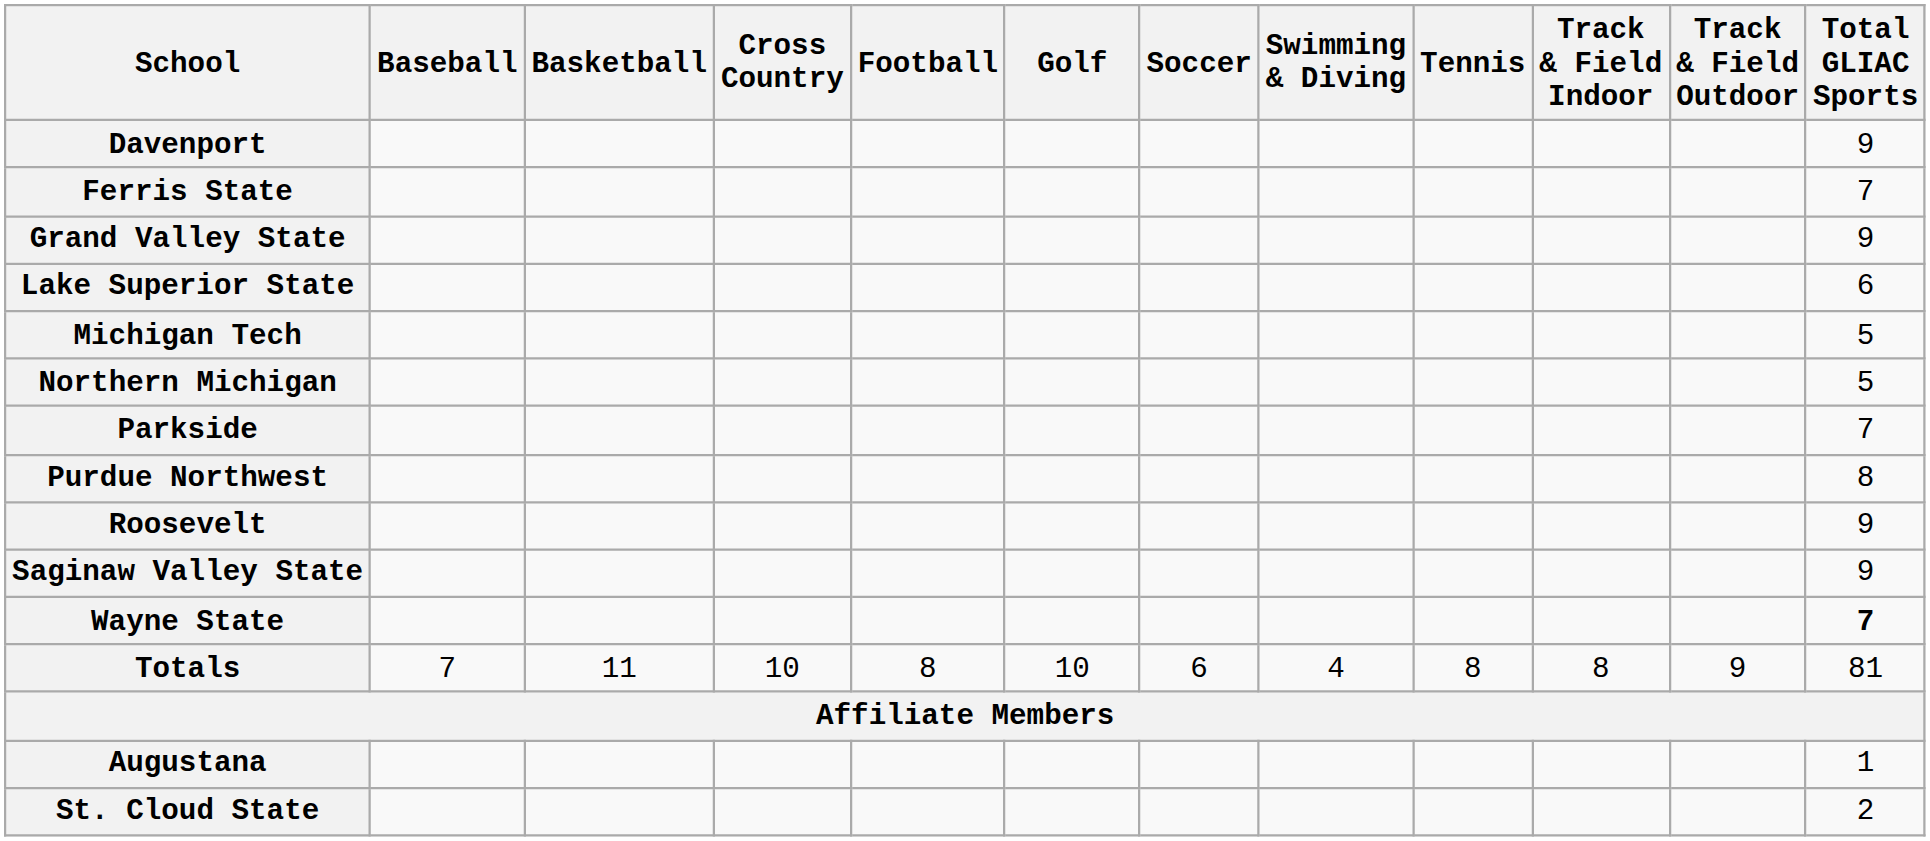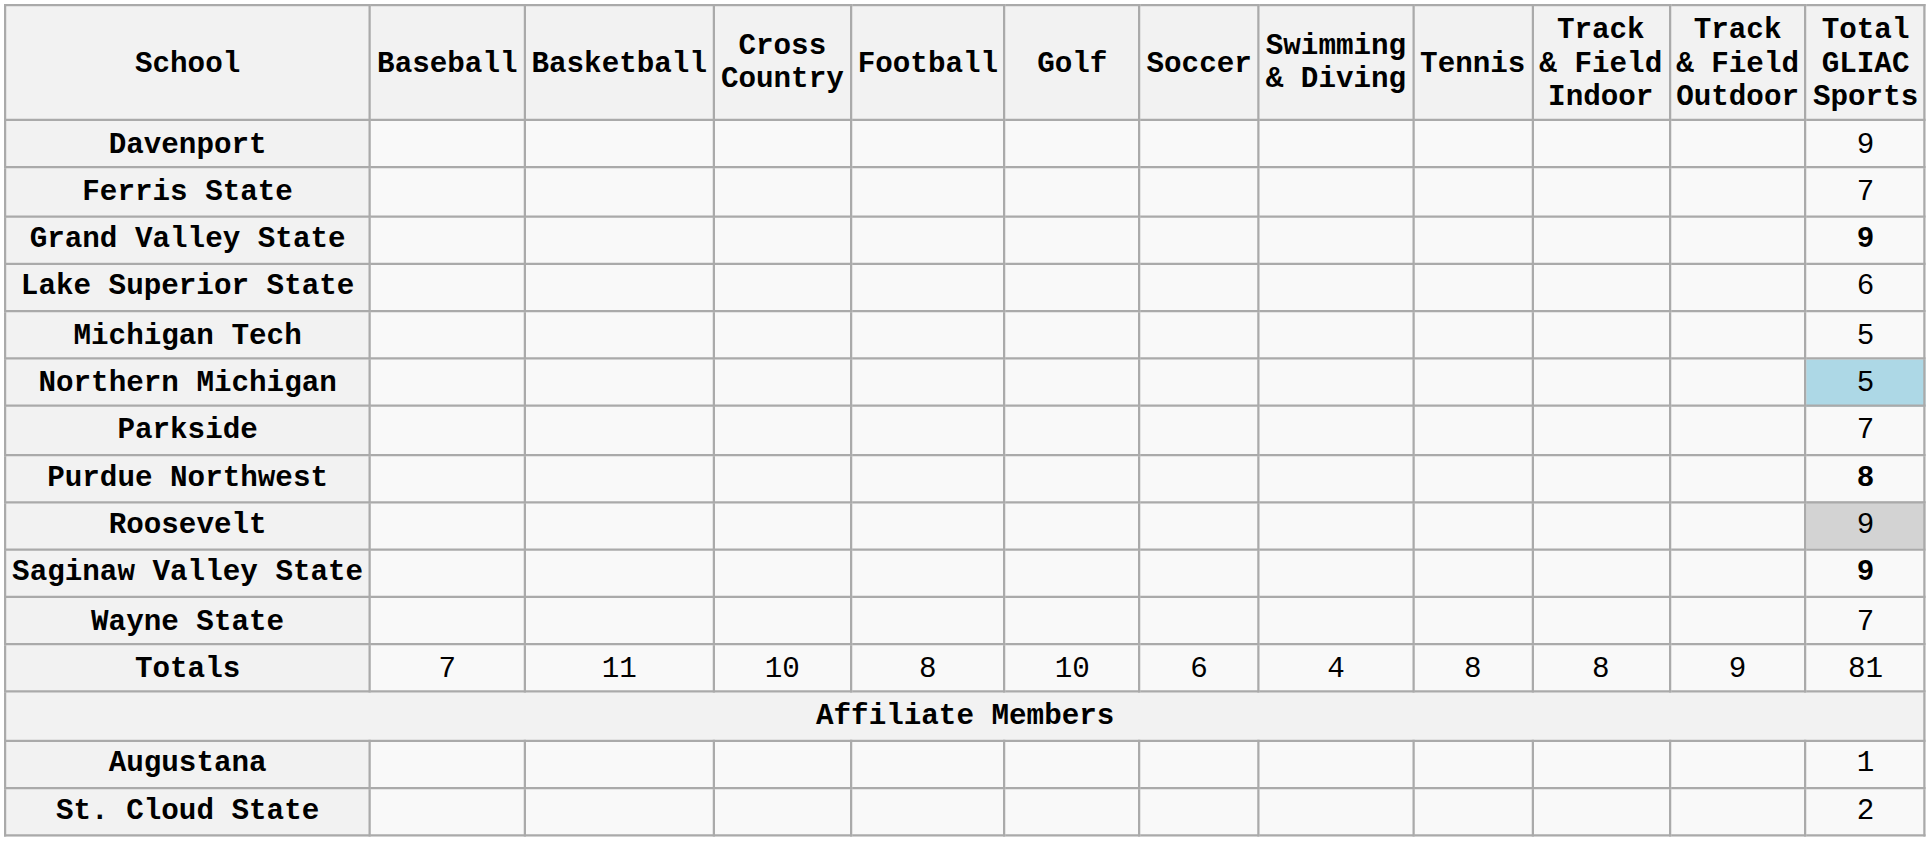(1866, 239) normal -> (1866, 239) bold
(1866, 382) no background -> (1866, 382) lightblue background
(1866, 478) normal -> (1866, 478) bold
(1866, 526) no background -> (1866, 526) lightgrey background
(1866, 573) normal -> (1866, 573) bold
(1866, 621) bold -> (1866, 621) normal
